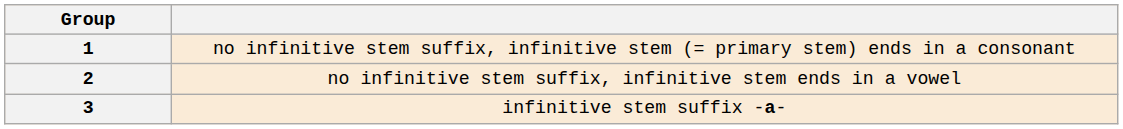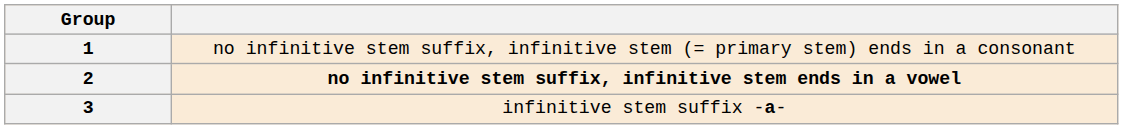(644, 79) normal -> (644, 79) bold
